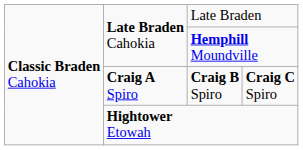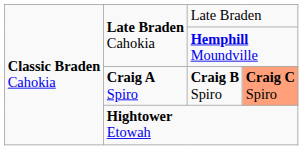(270, 85) no background -> (270, 85) lightsalmon background
